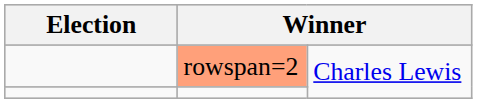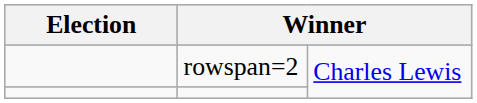(241, 65) lightsalmon background -> (241, 65) no background
